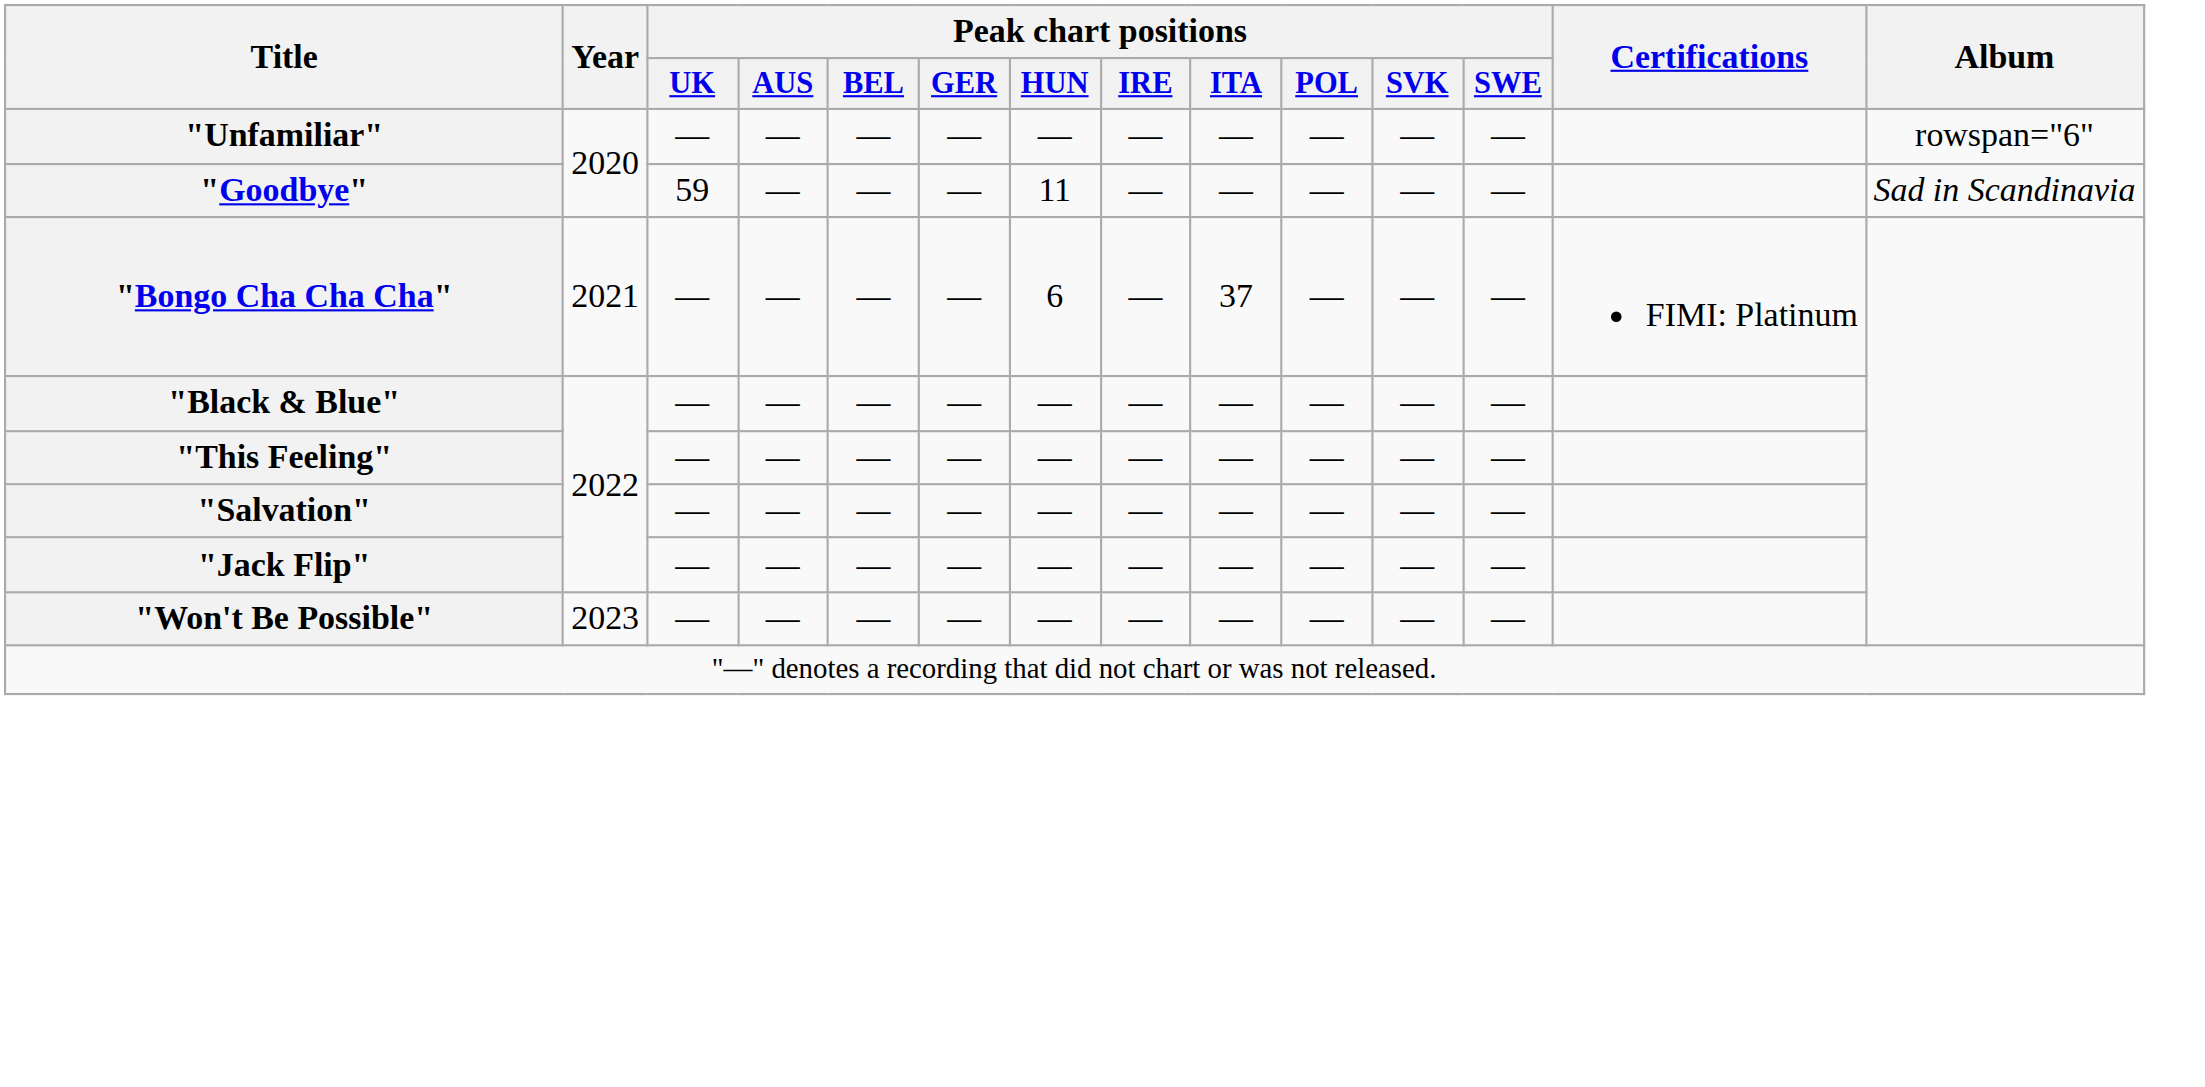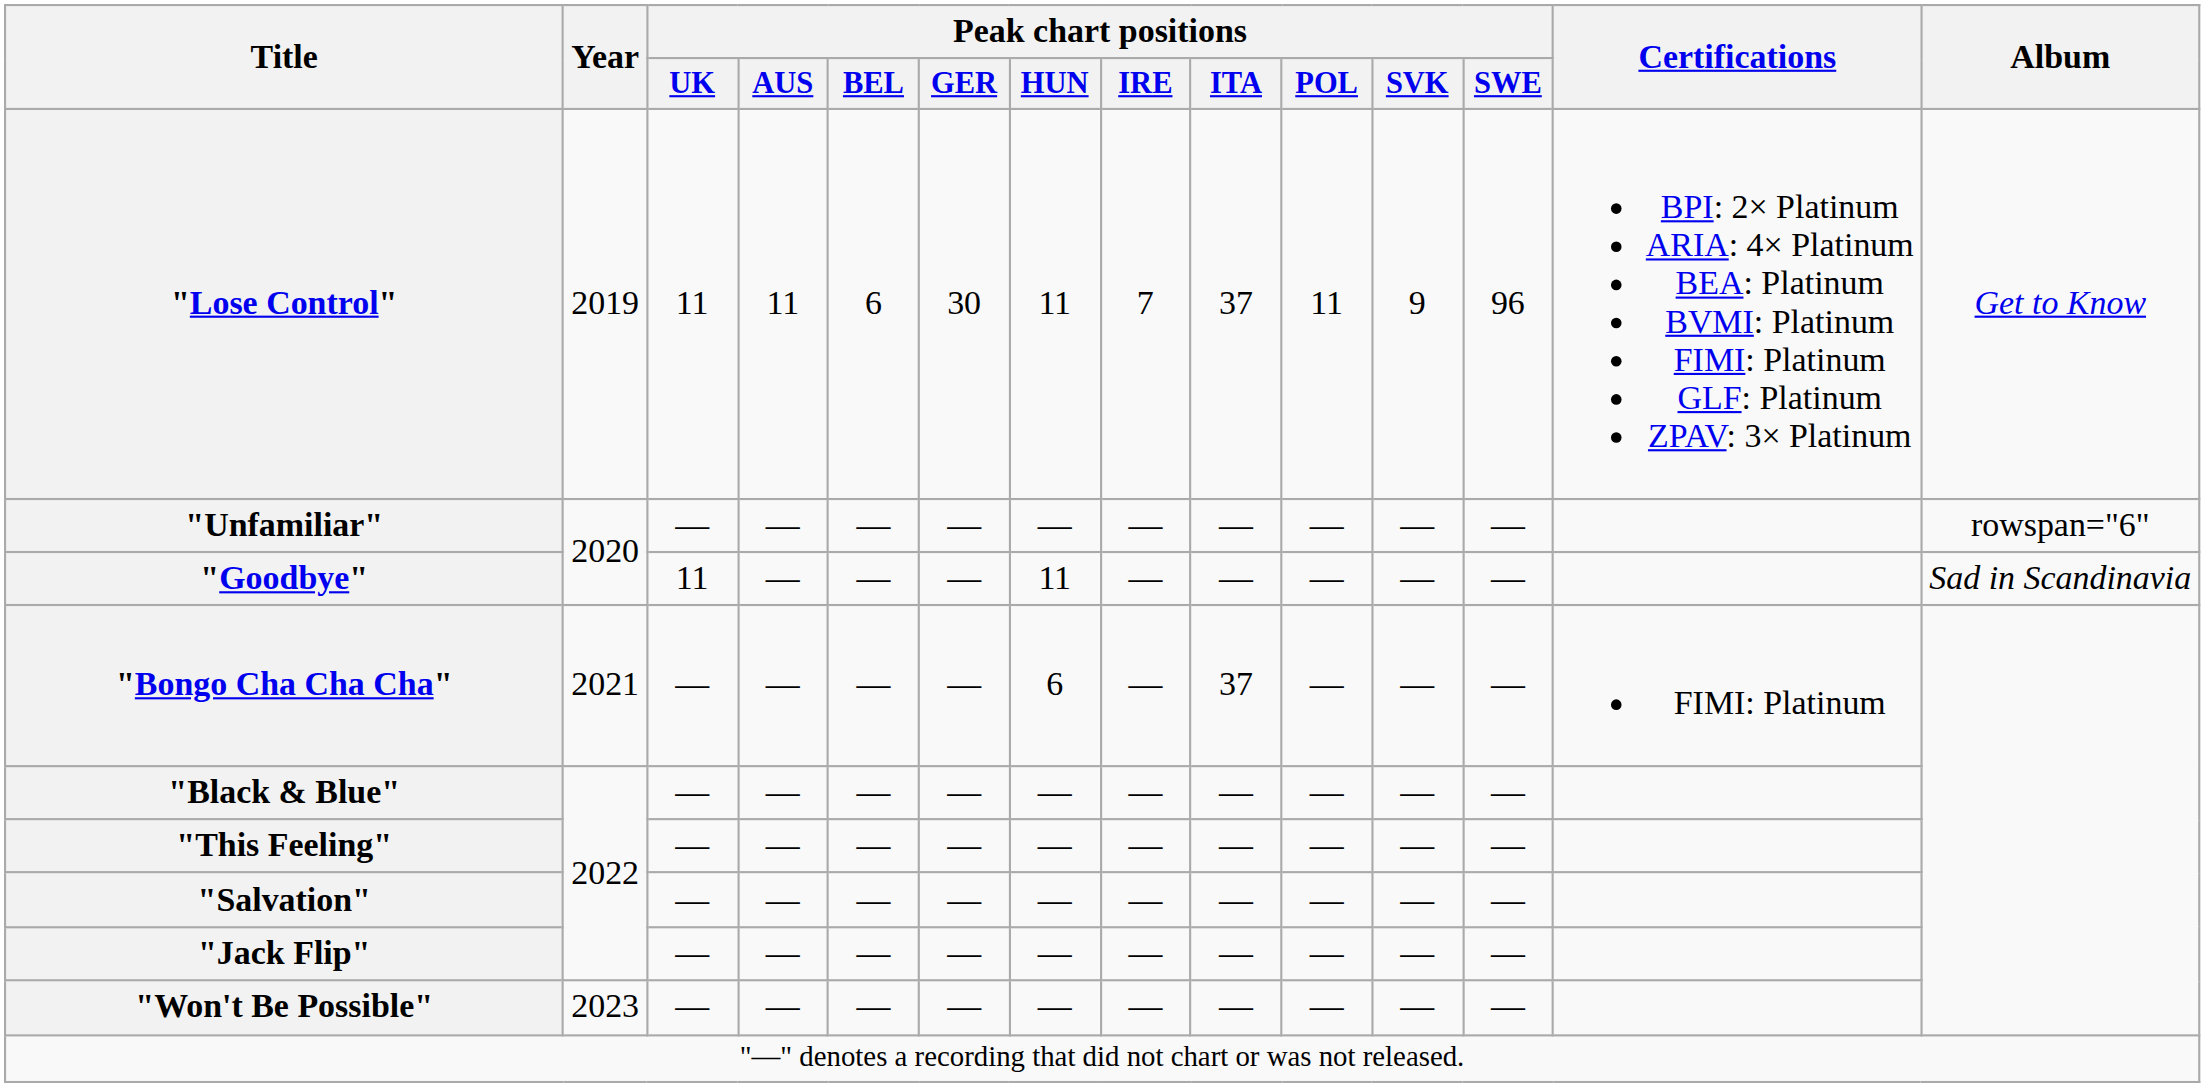+ row: (284, 303)
(692, 189) 59 -> (692, 578) 11
